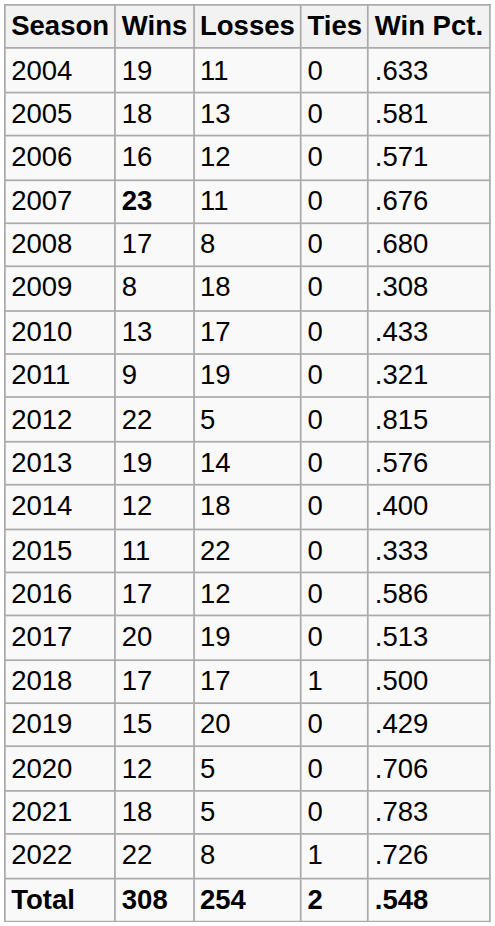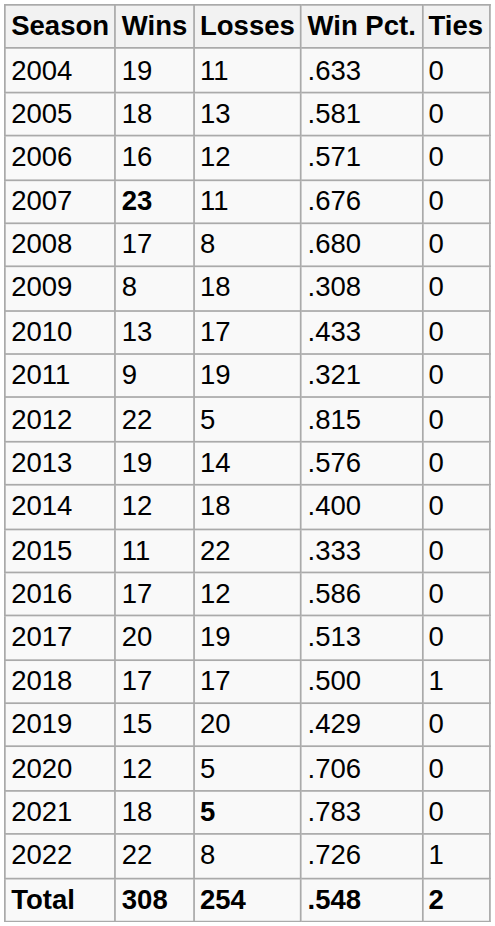columns swapped: (335, 26) <-> (429, 26)
(208, 811) normal -> (208, 811) bold
